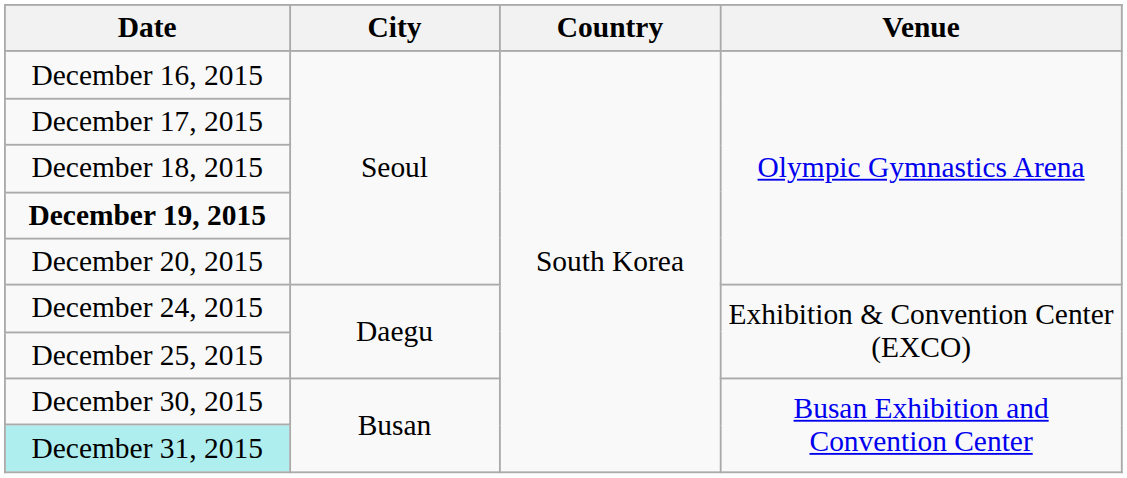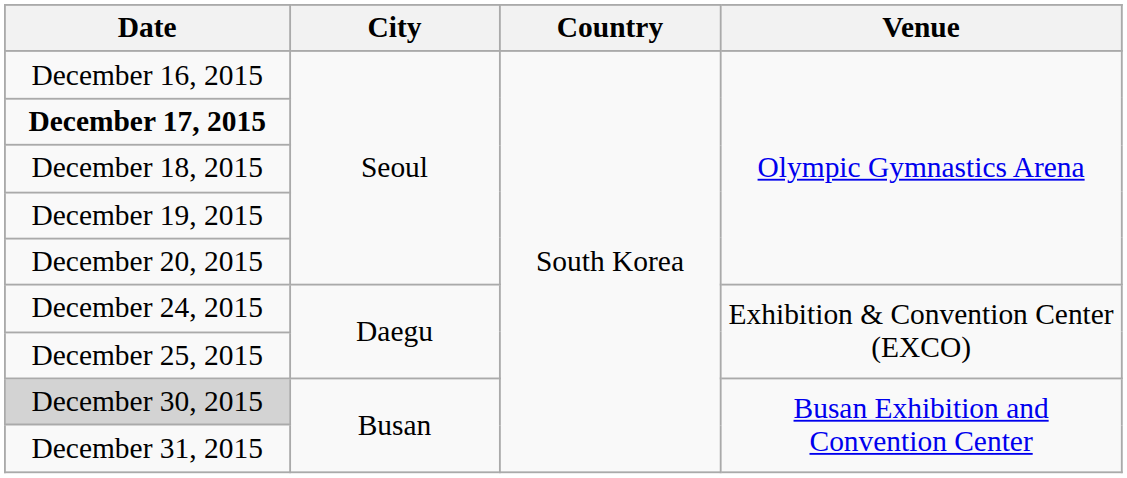(147, 121) normal -> (147, 121) bold
(147, 214) bold -> (147, 214) normal
(147, 401) no background -> (147, 401) lightgrey background
(147, 448) paleturquoise background -> (147, 448) no background
